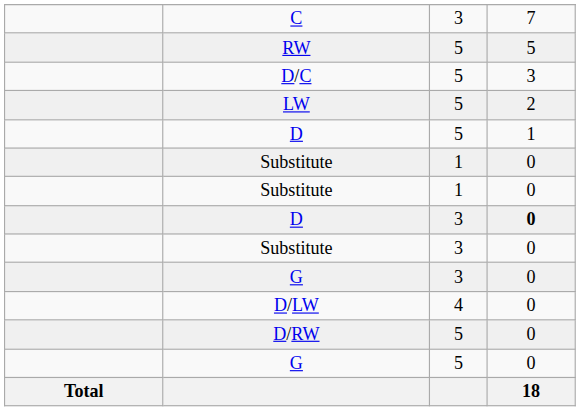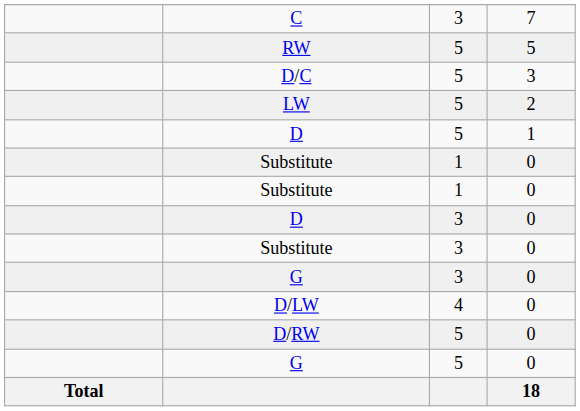(531, 219) bold -> (531, 219) normal
